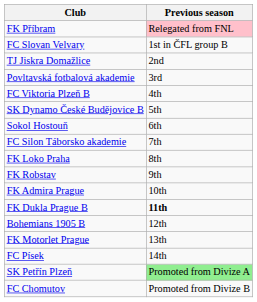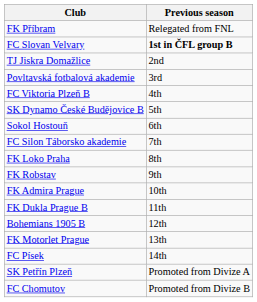(191, 28) pink background -> (191, 28) no background
(188, 45) normal -> (191, 45) bold
(158, 207) bold -> (157, 207) normal
(199, 272) lightgreen background -> (199, 272) no background
